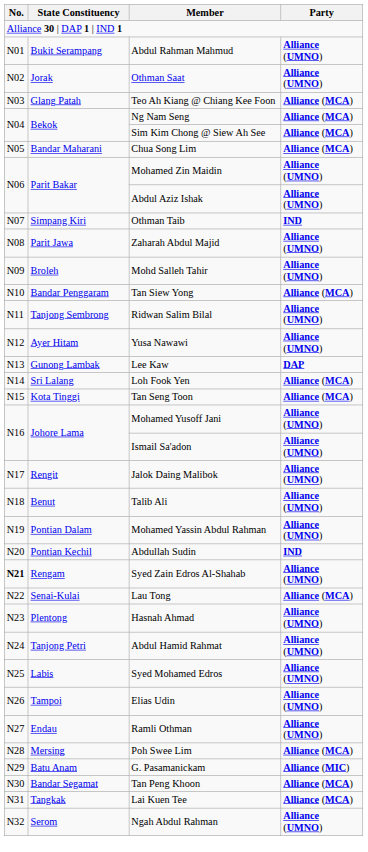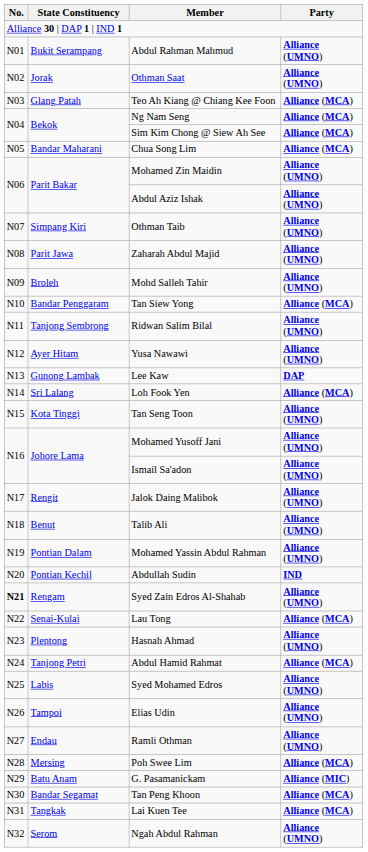(293, 221) IND -> (303, 226) Alliance (UMNO)
(318, 397) Alliance (MCA) -> (303, 414) Alliance (UMNO)
(303, 645) Alliance (UMNO) -> (318, 663) Alliance (MCA)
